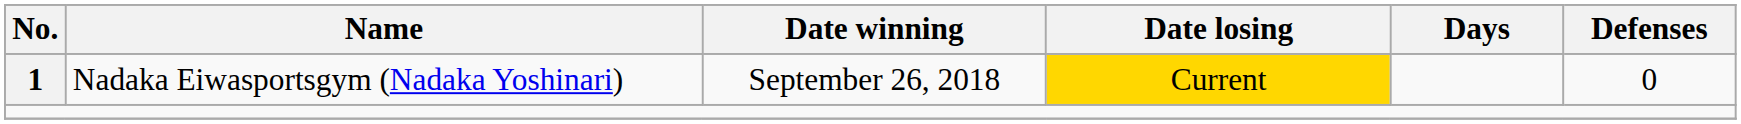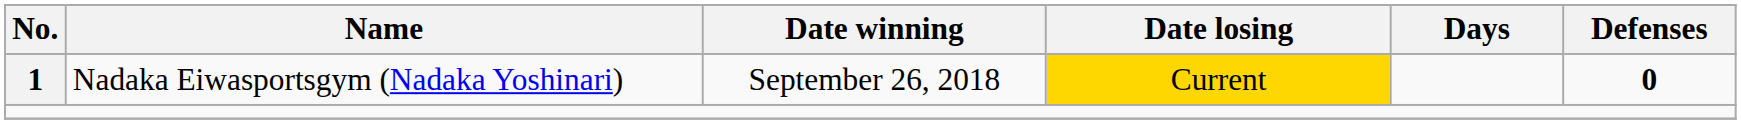(1649, 79) normal -> (1649, 79) bold
